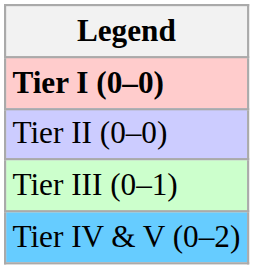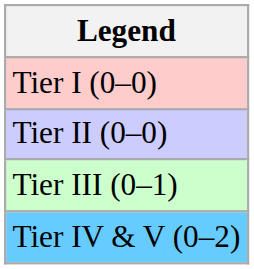(88, 82) bold -> (85, 82) normal
